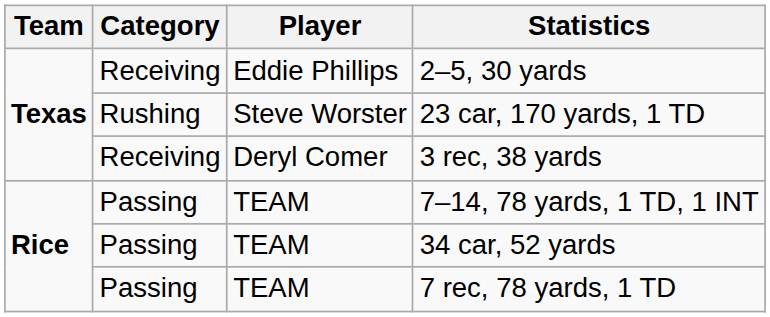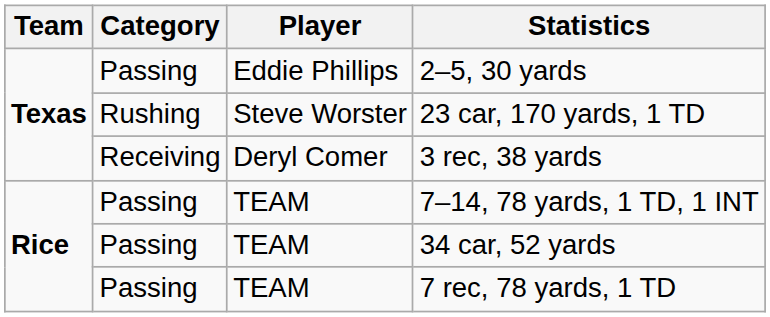(160, 70) Receiving -> (149, 70) Passing
